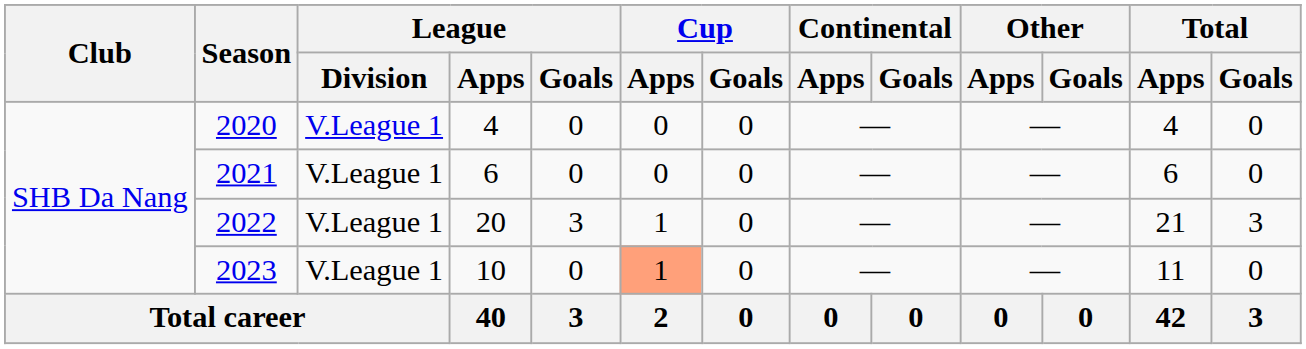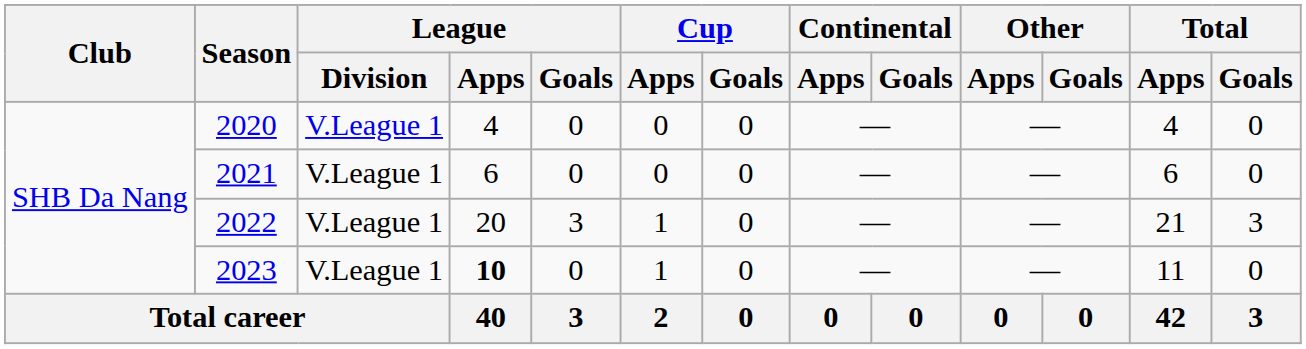(491, 269) normal -> (491, 269) bold
(661, 269) lightsalmon background -> (661, 269) no background
